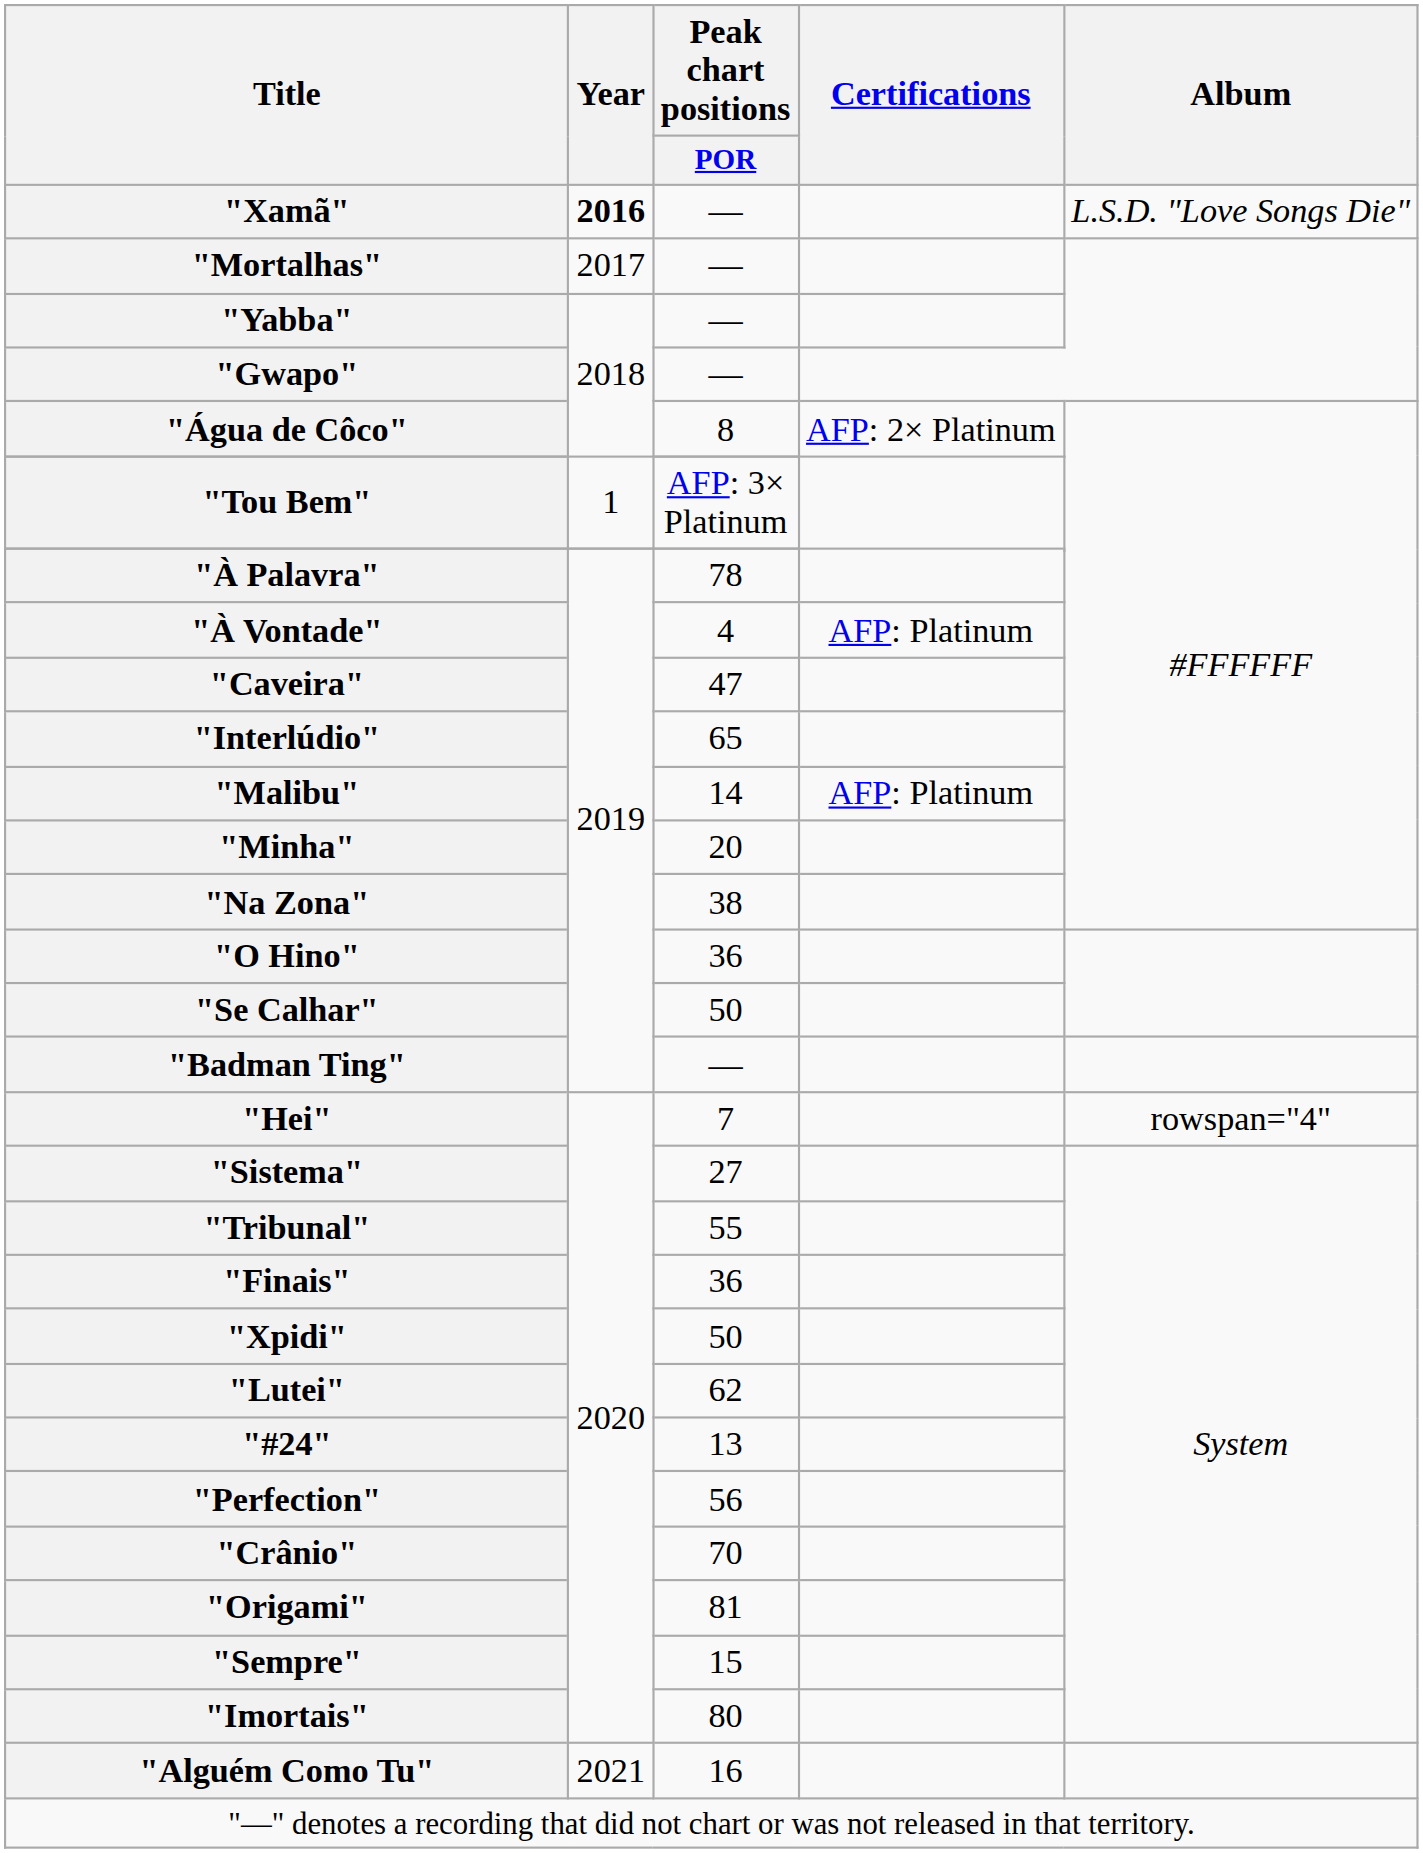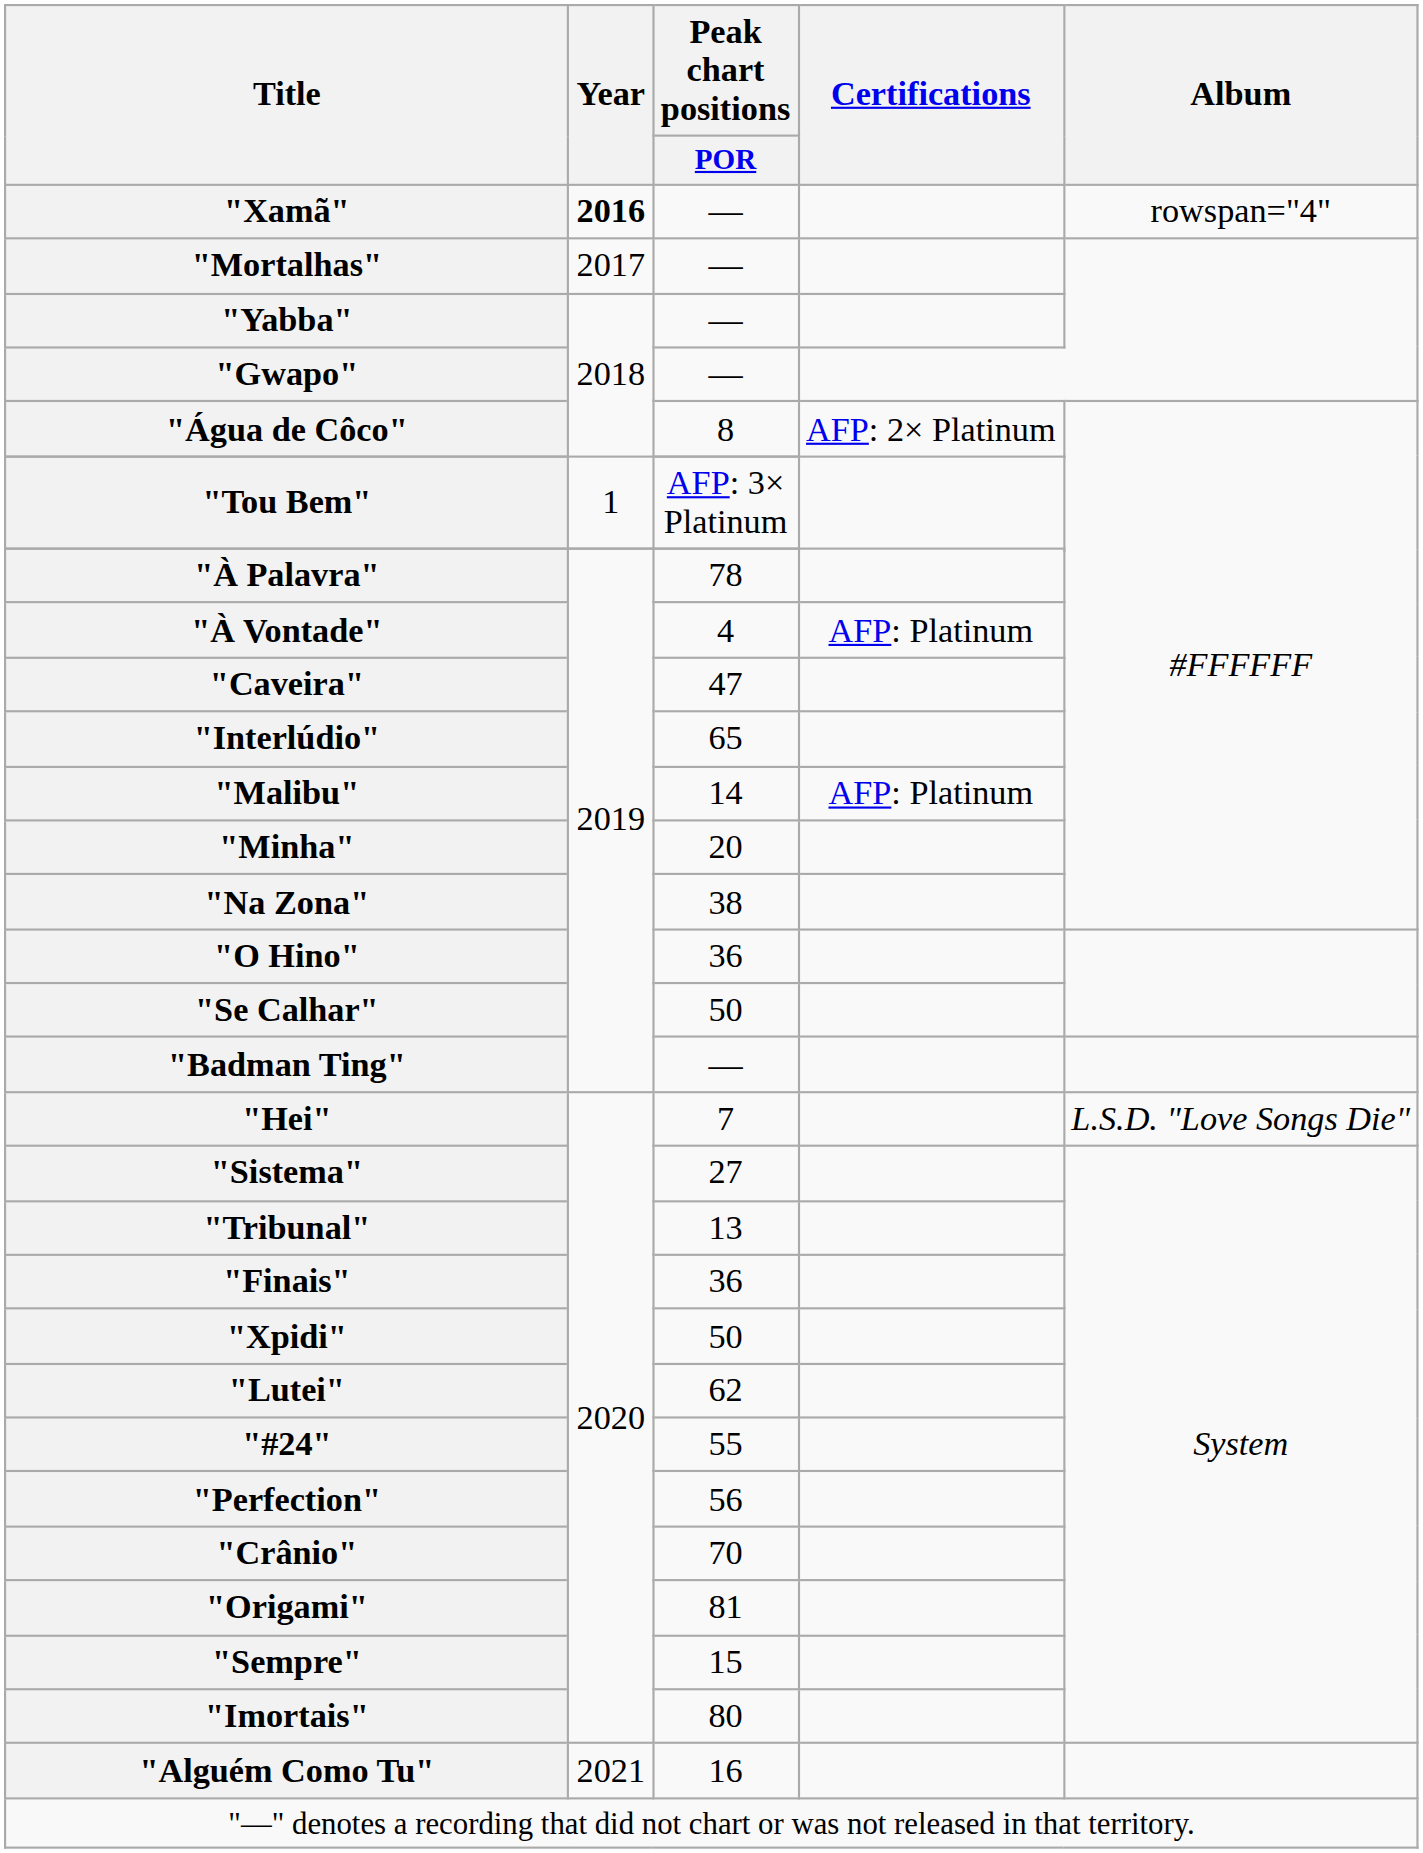(1241, 211) L.S.D. "Love Songs Die" -> (1241, 211) rowspan="4"
(1241, 1118) rowspan="4" -> (1241, 1118) L.S.D. "Love Songs Die"
(726, 1226) 55 -> (726, 1226) 13
(726, 1444) 13 -> (726, 1444) 55
